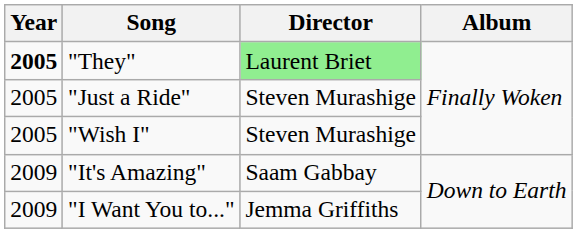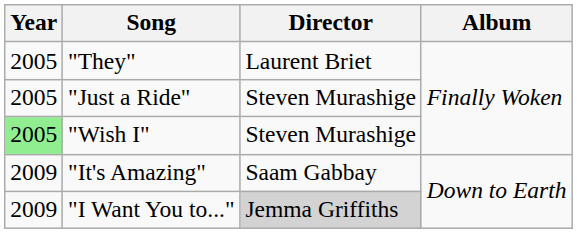(34, 60) bold -> (34, 60) normal
(308, 60) lightgreen background -> (308, 60) no background
(34, 135) no background -> (34, 135) lightgreen background
(322, 209) no background -> (322, 209) lightgrey background
